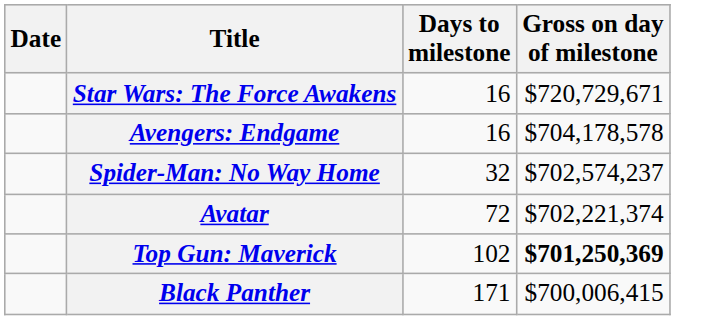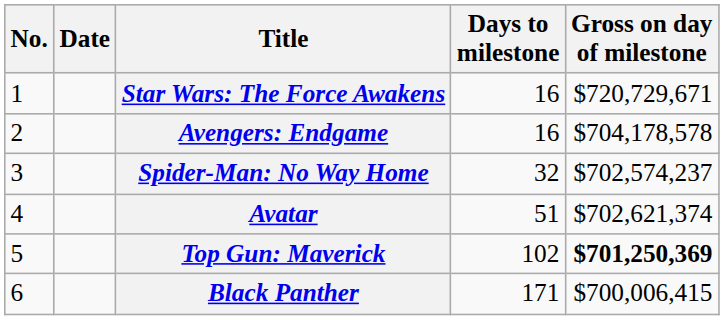+ column: (29, 38)
(498, 213) 72 -> (547, 213) 51
(594, 213) $702,221,374 -> (643, 213) $702,621,374
